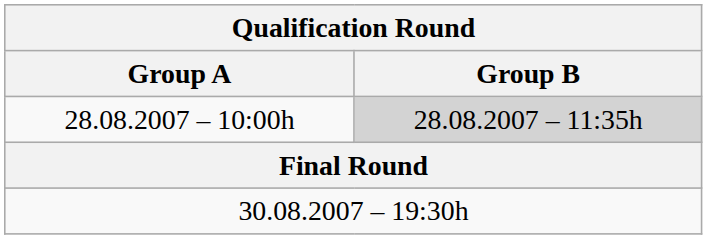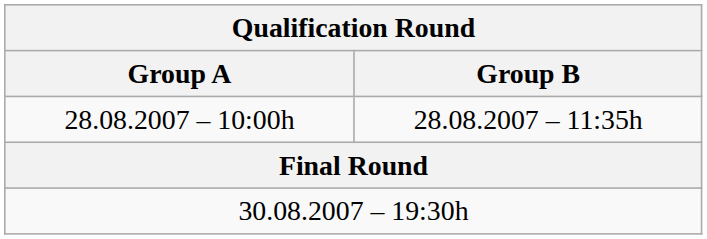(528, 118) lightgrey background -> (528, 118) no background
